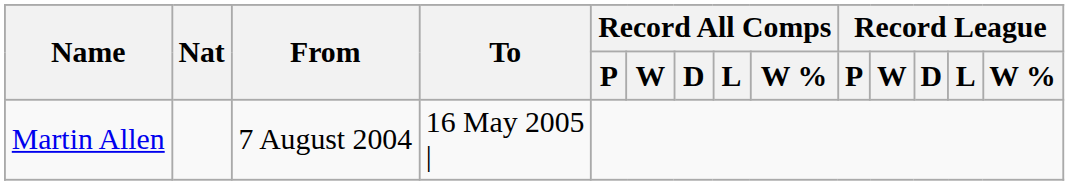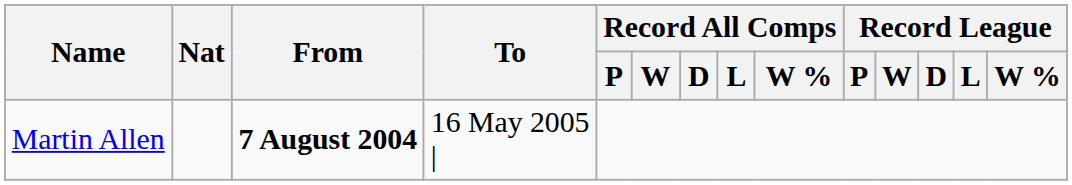(325, 139) normal -> (328, 139) bold
